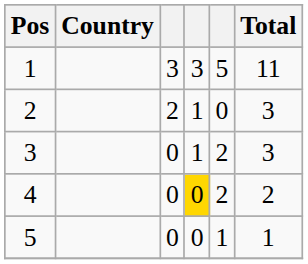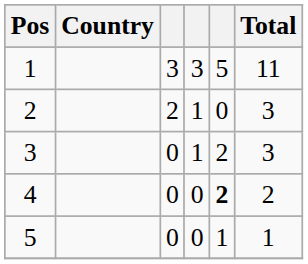(197, 195) gold background -> (197, 195) no background
(222, 195) normal -> (222, 195) bold
